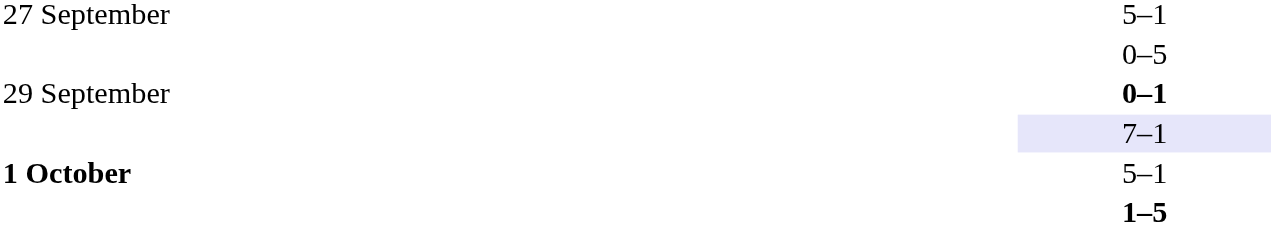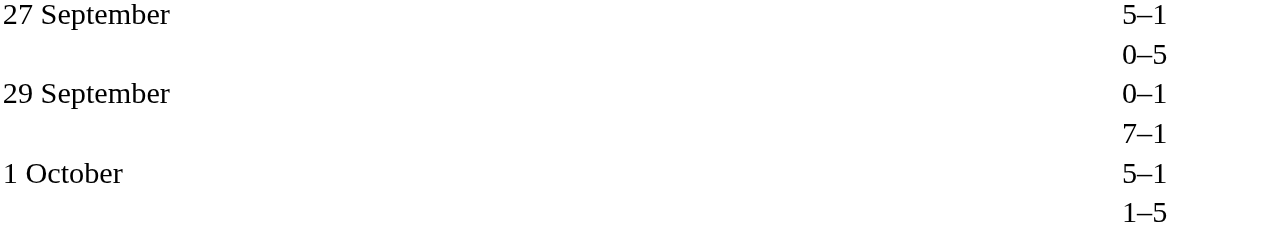(1145, 93) bold -> (1145, 93) normal
(1145, 133) lavender background -> (1145, 133) no background
(67, 172) bold -> (63, 172) normal
(1145, 212) bold -> (1145, 212) normal
